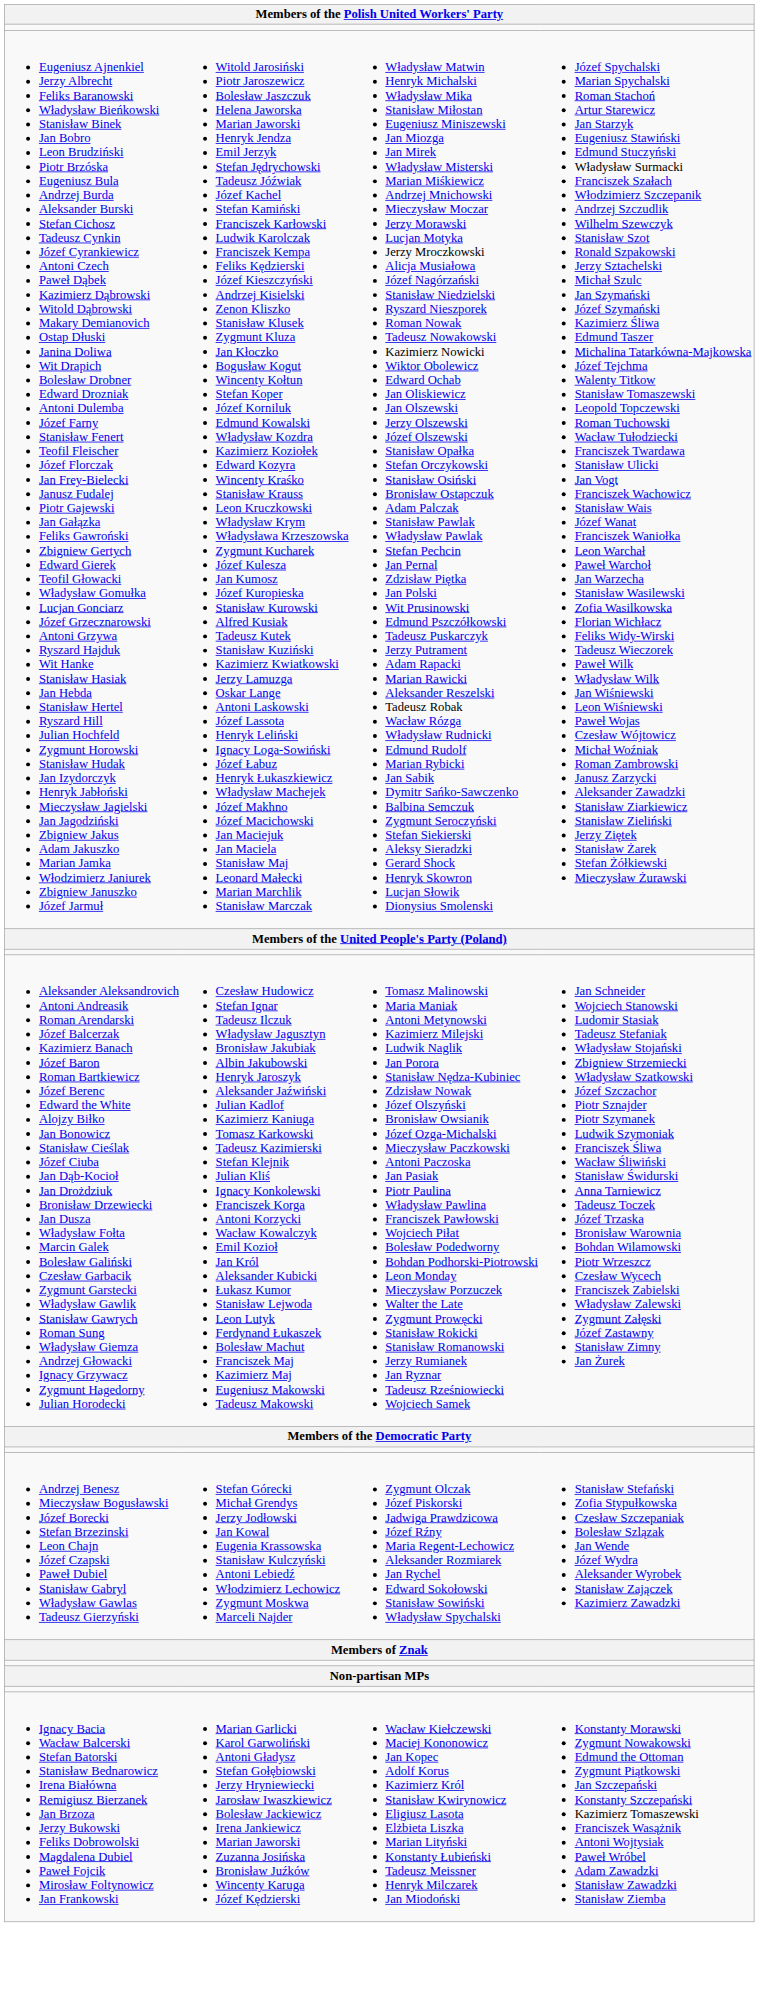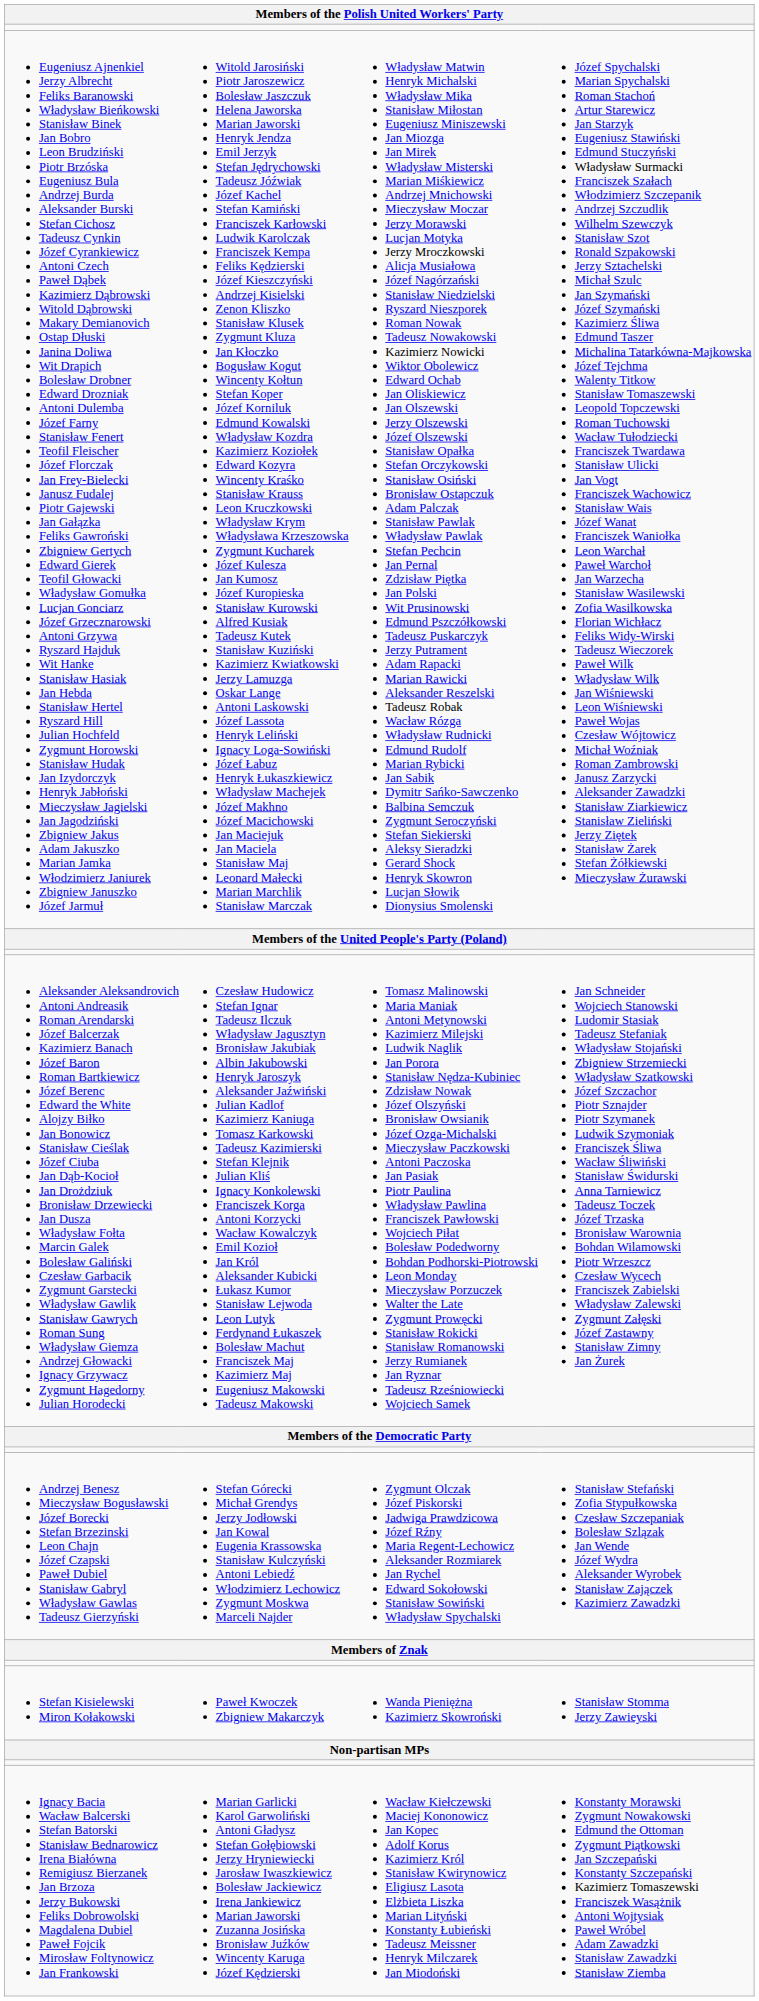+ row: (93, 1710)
